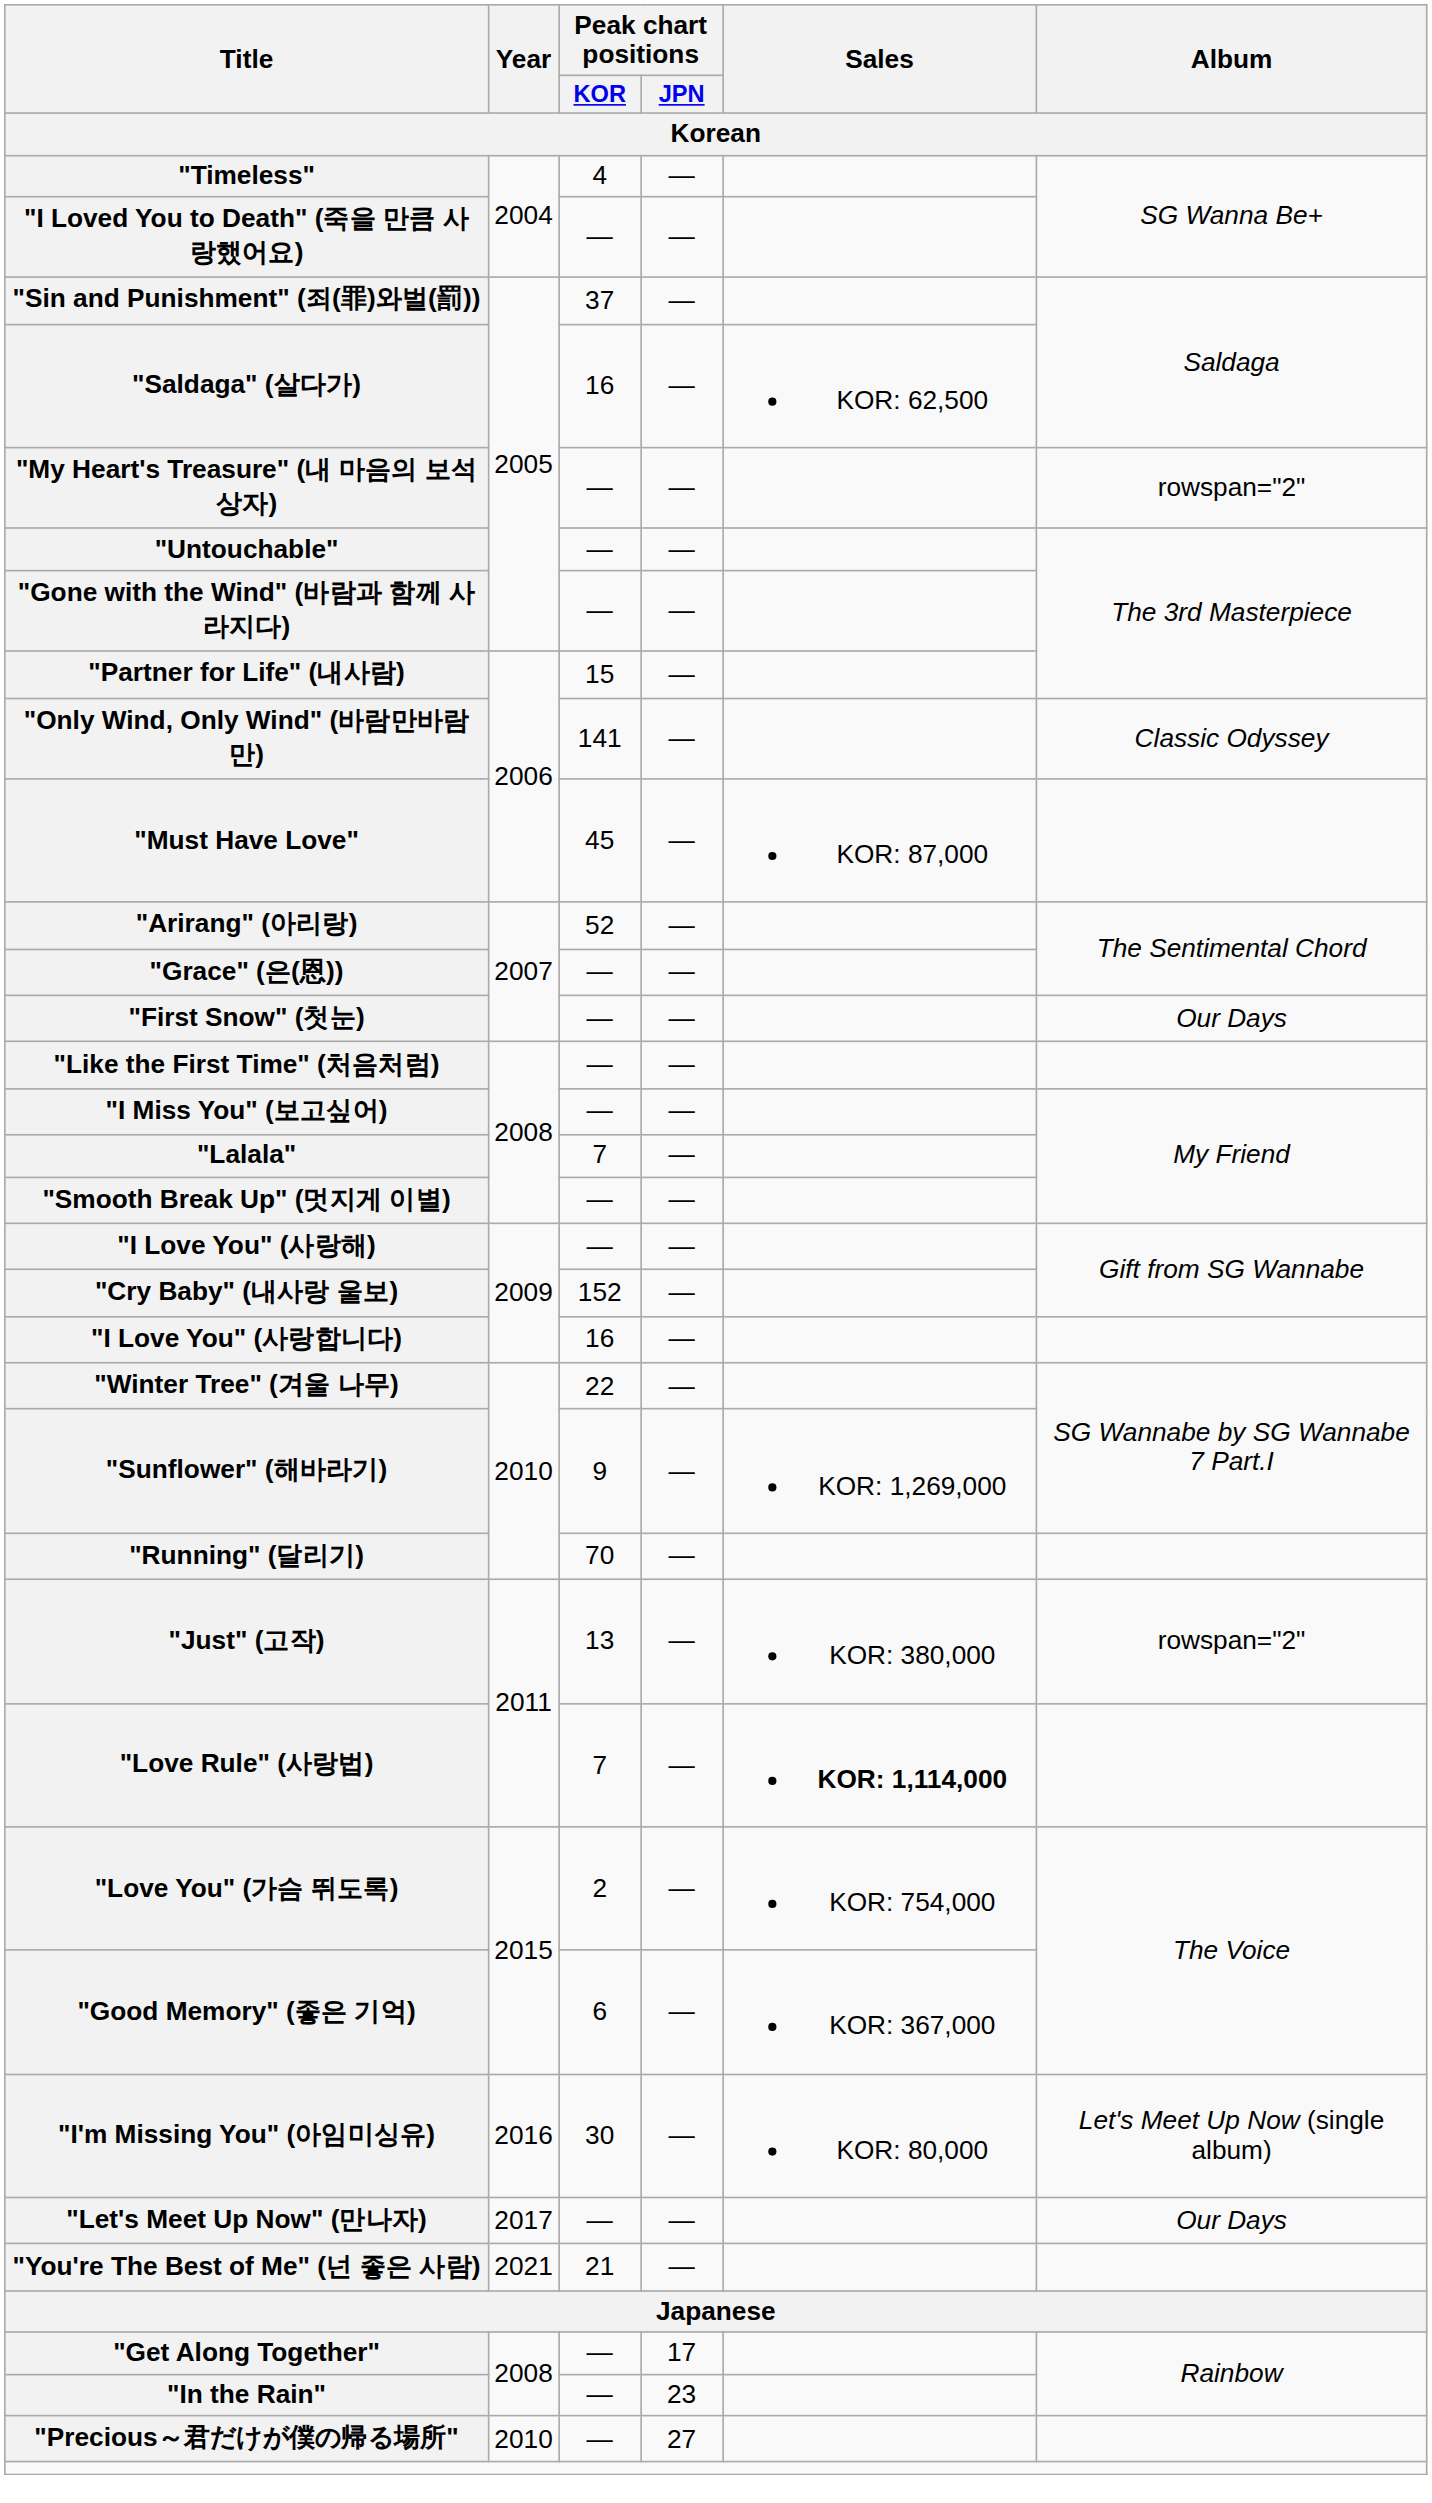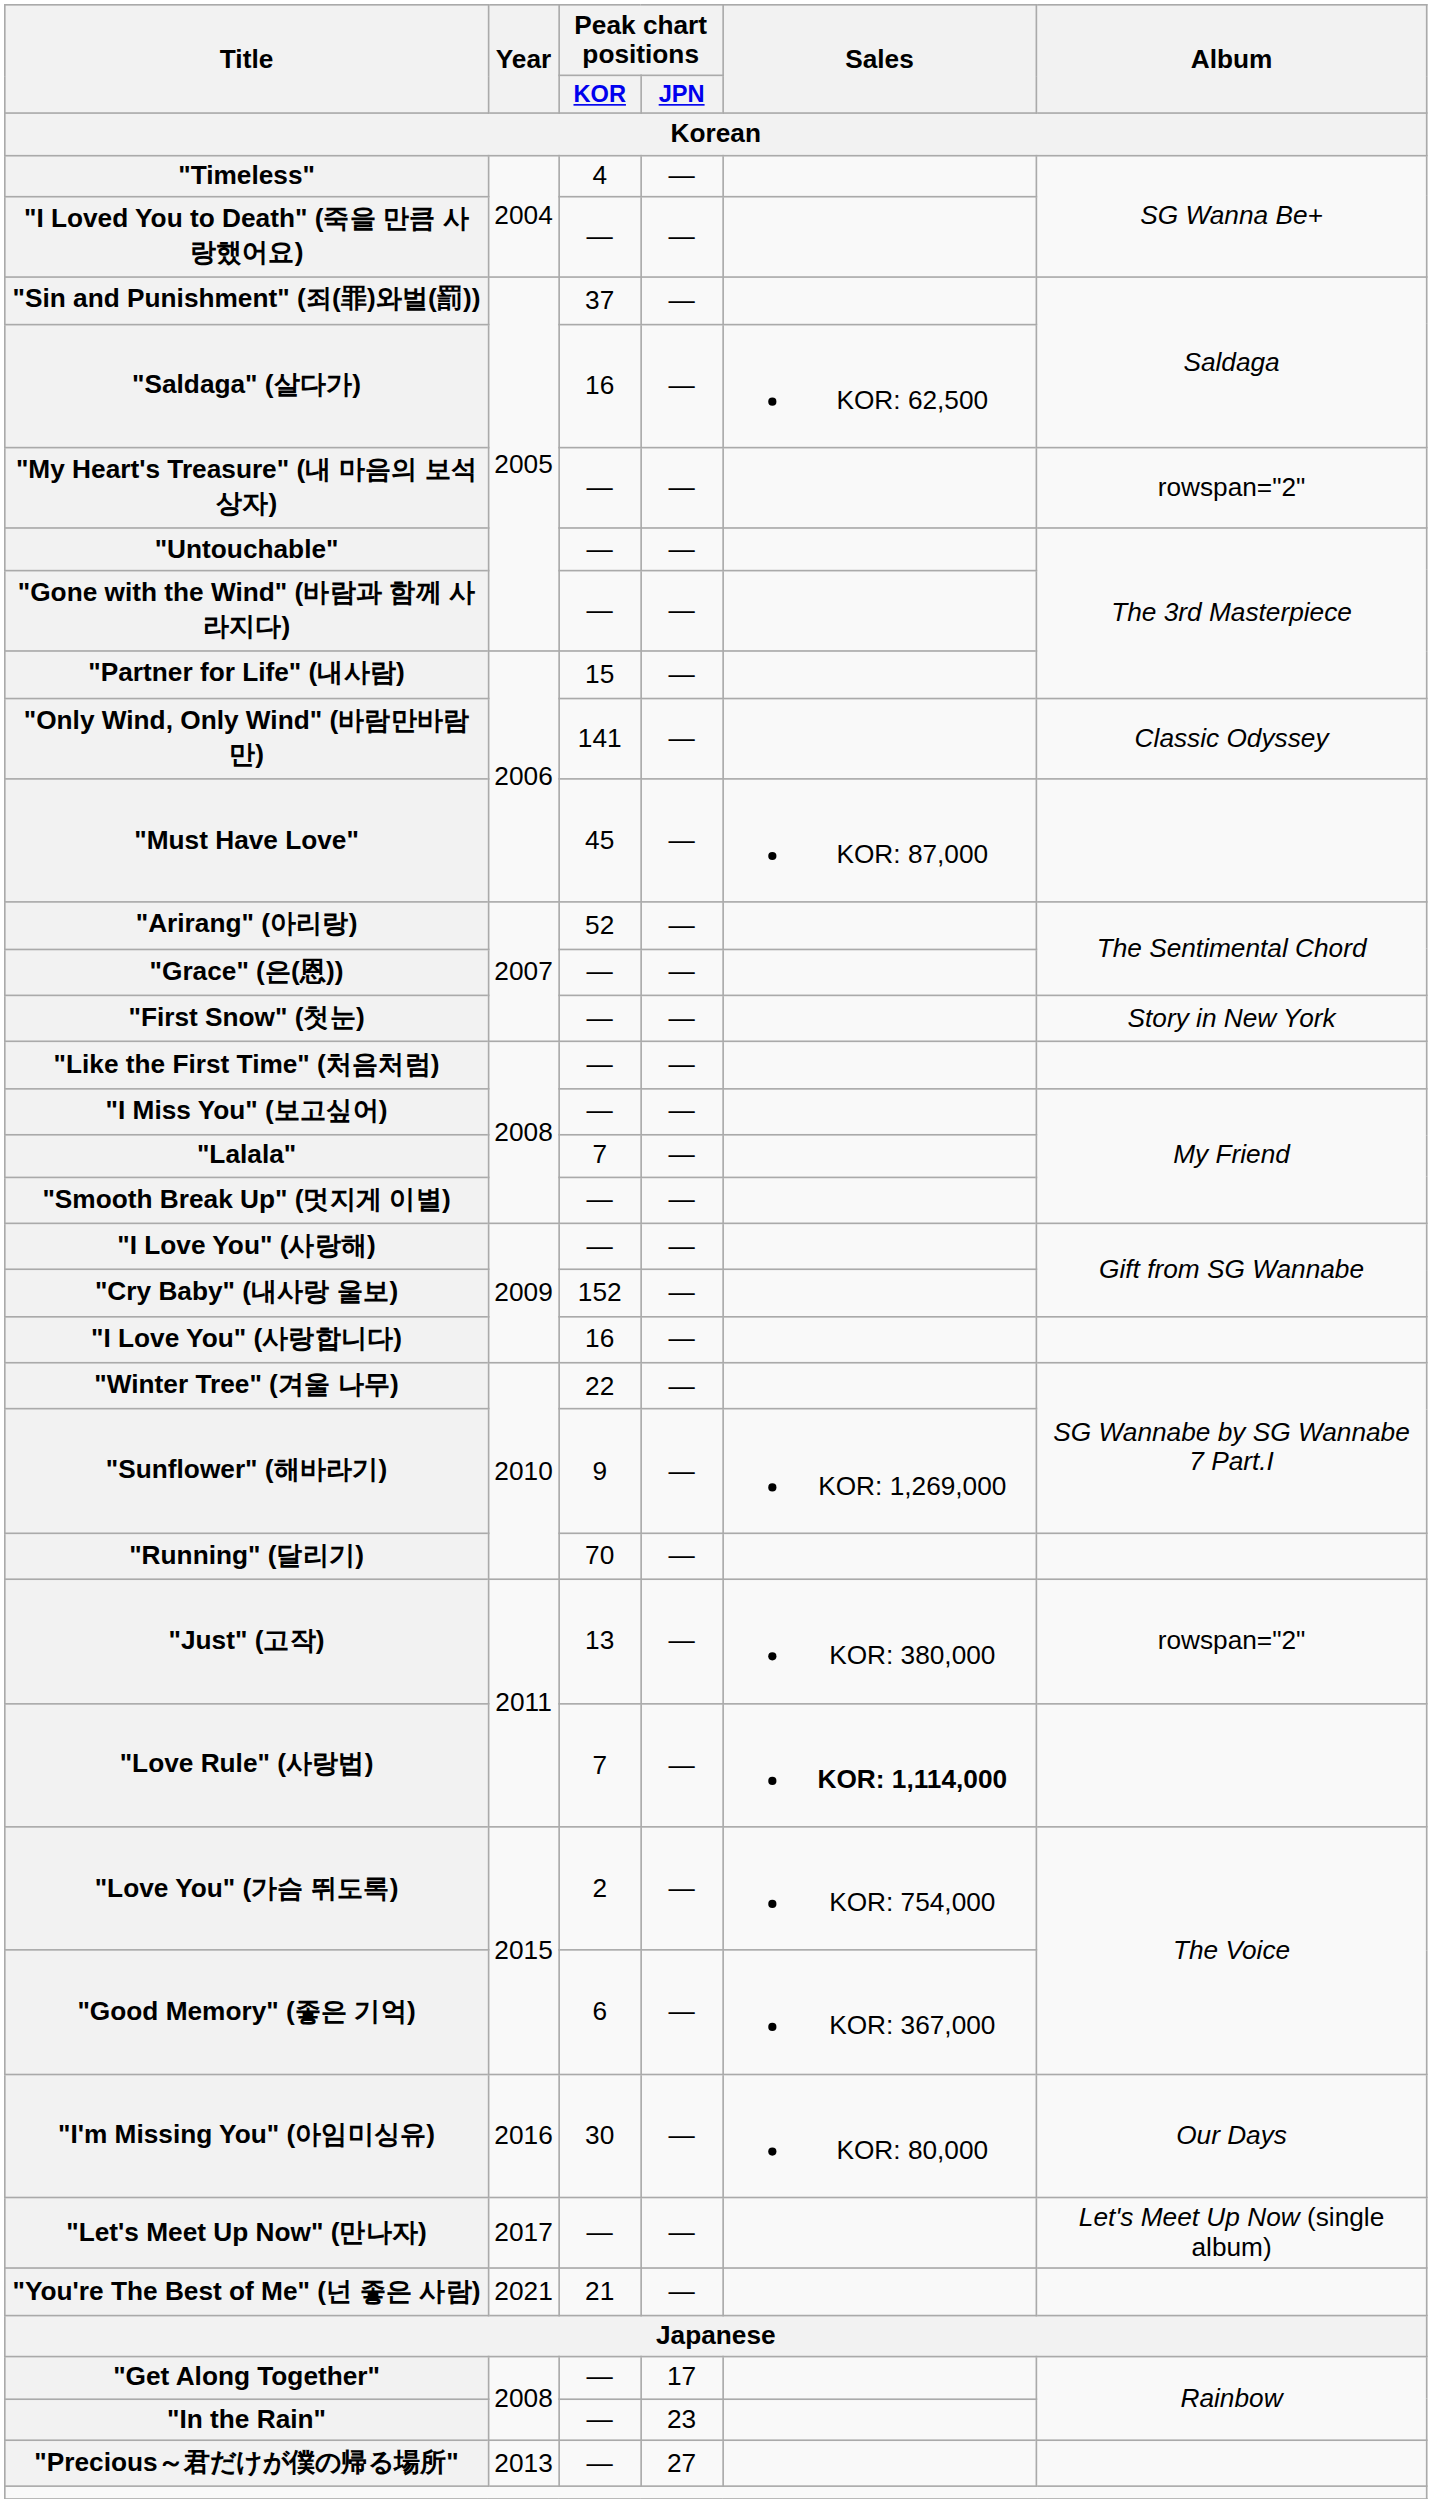(1232, 1018) Our Days -> (1232, 1018) Story in New York
(1232, 2135) Let's Meet Up Now (single album) -> (1232, 2135) Our Days
(1232, 2220) Our Days -> (1232, 2232) Let's Meet Up Now (single album)
(524, 2438) 2010 -> (524, 2462) 2013
